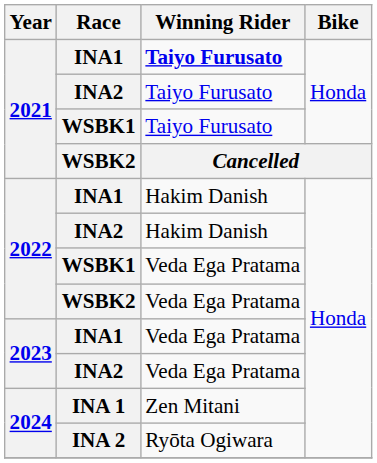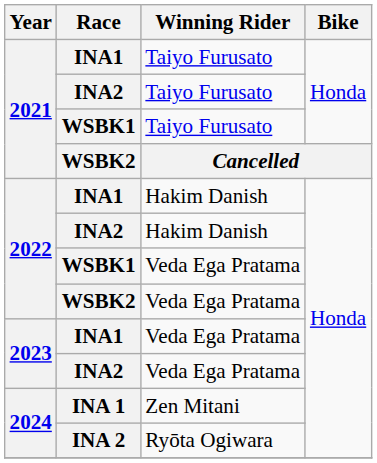(214, 56) bold -> (209, 56) normal
